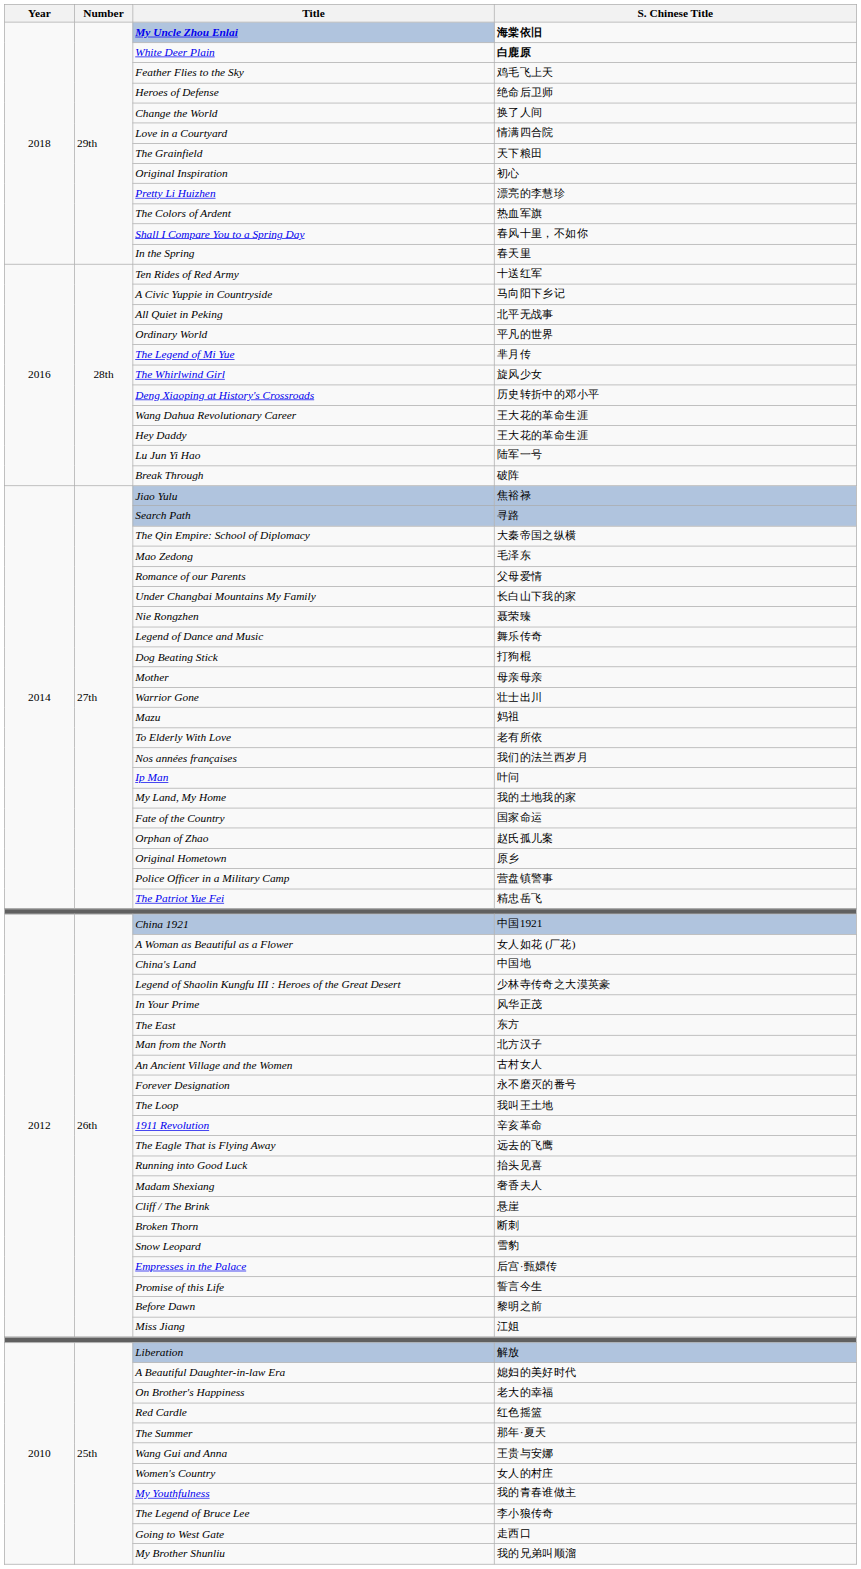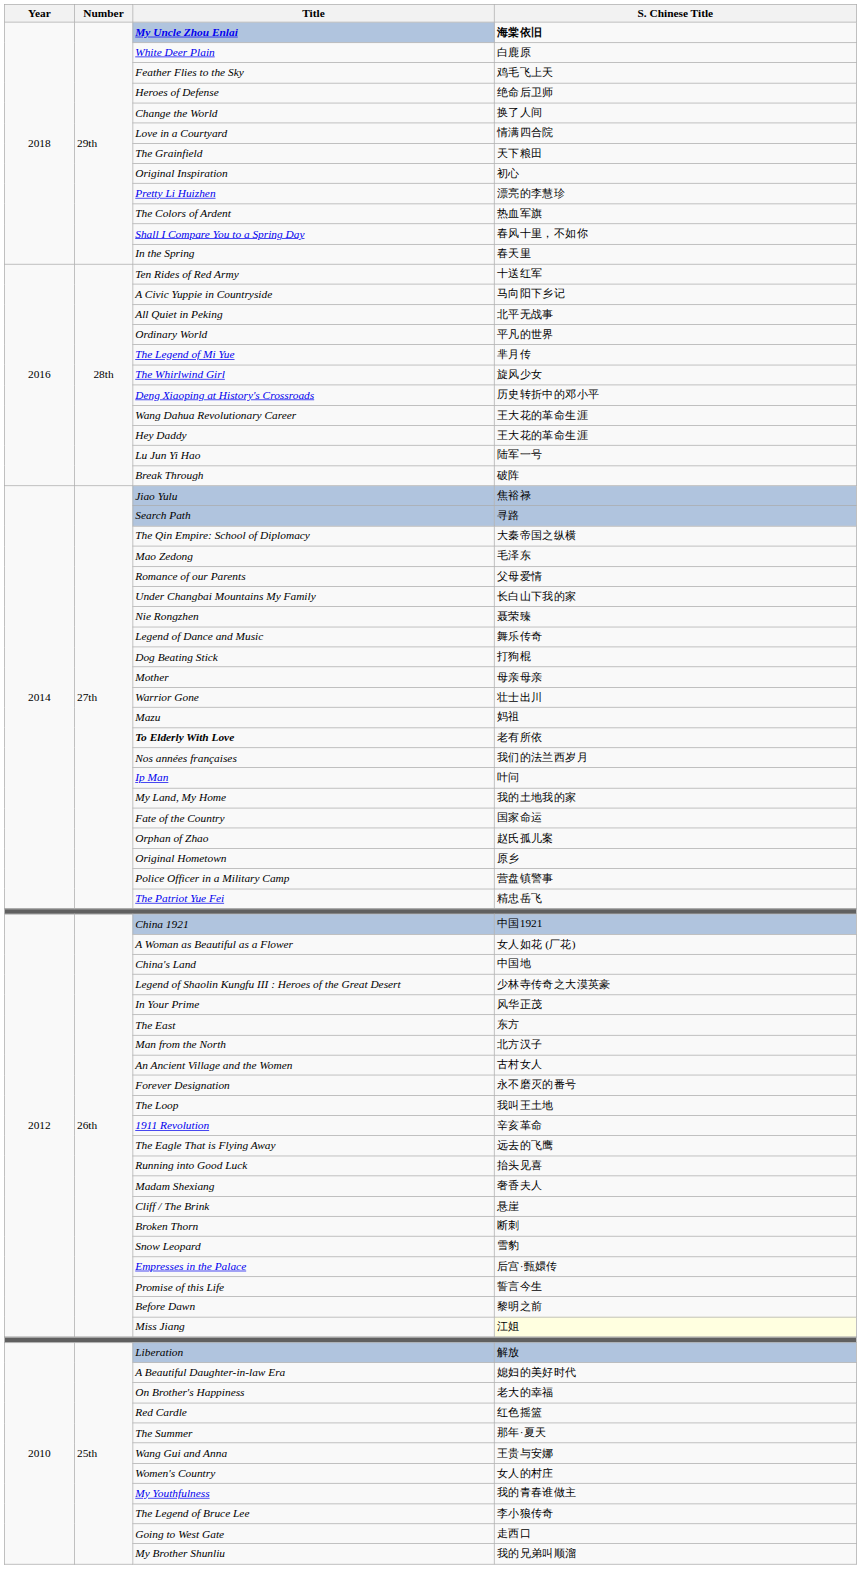(514, 52) bold -> (514, 52) normal
(183, 737) normal -> (185, 737) bold
(508, 1326) no background -> (508, 1326) lightyellow background
